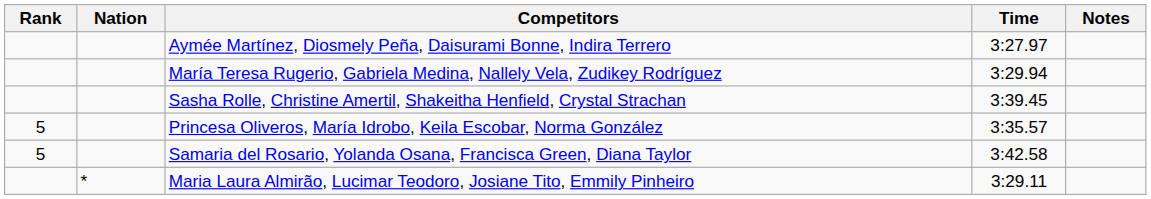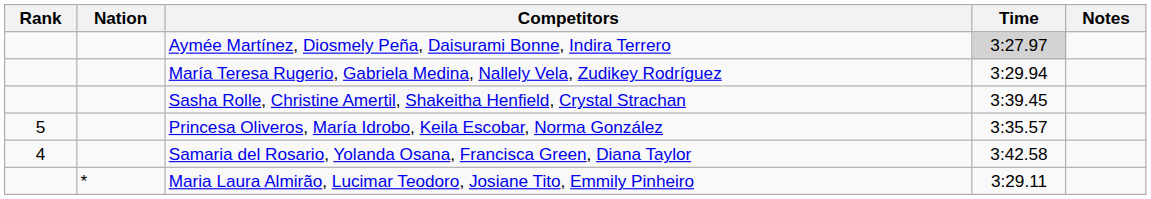(1019, 46) no background -> (1019, 46) lightgrey background
(40, 154) 5 -> (40, 154) 4
